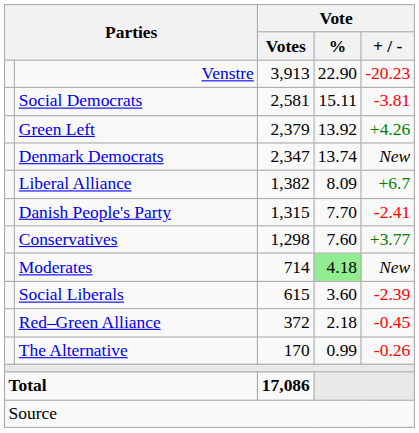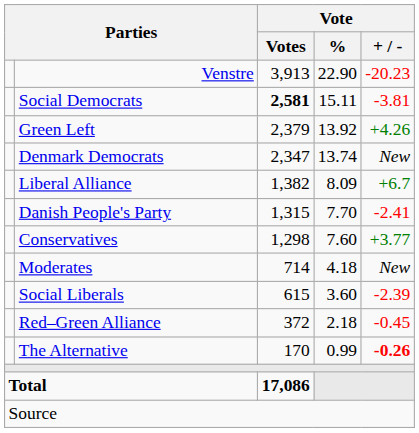(290, 101) normal -> (290, 101) bold
(342, 267) lightgreen background -> (342, 267) no background
(392, 350) normal -> (392, 350) bold
